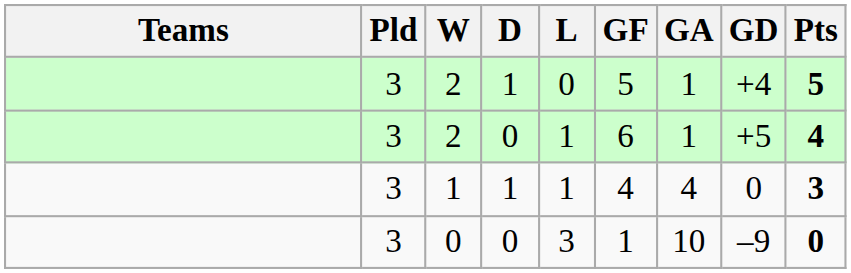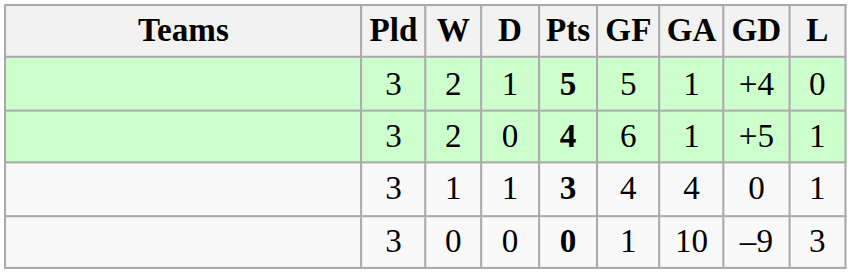columns swapped: (567, 30) <-> (816, 30)
